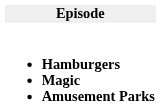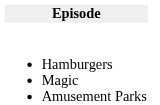(80, 80) bold -> (76, 80) normal
